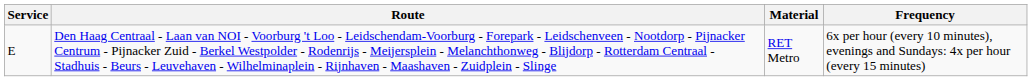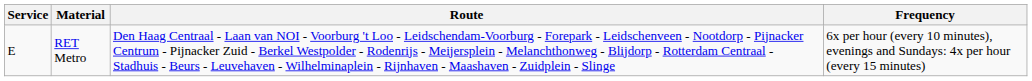columns swapped: (408, 14) <-> (794, 14)
